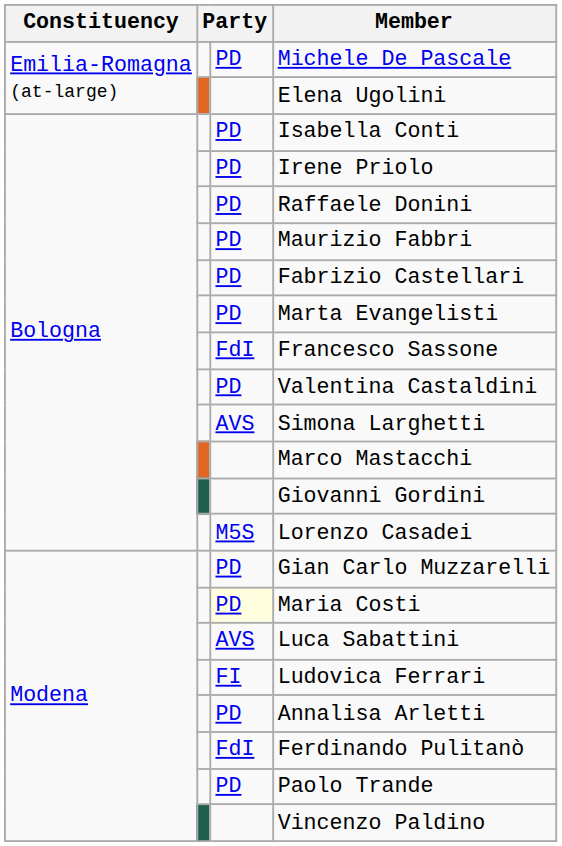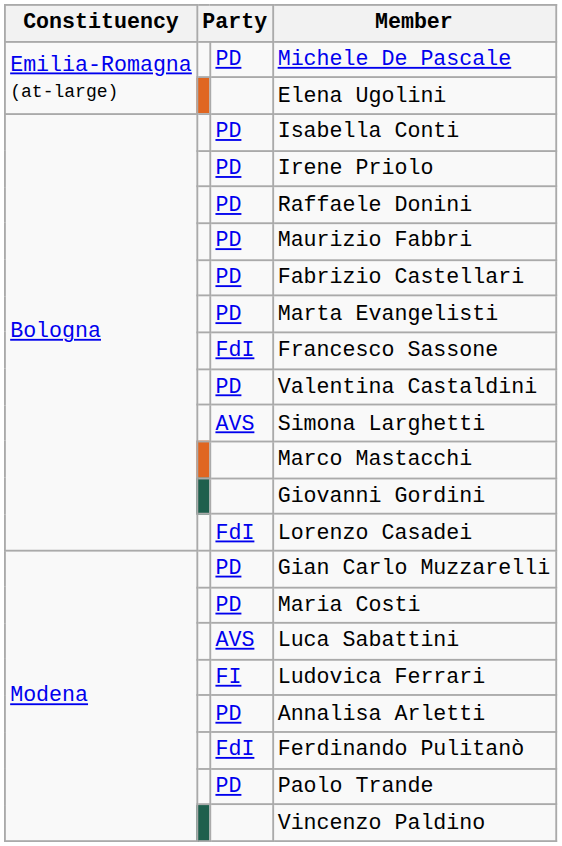(235, 532) M5S -> (235, 532) FdI
(228, 605) lightyellow background -> (228, 605) no background
